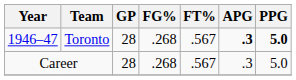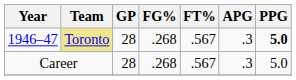(87, 40) no background -> (87, 40) khaki background
(247, 40) bold -> (247, 40) normal
